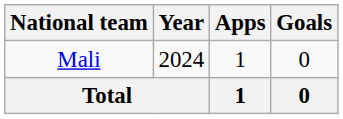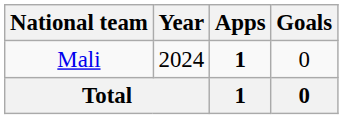(240, 58) normal -> (240, 58) bold
